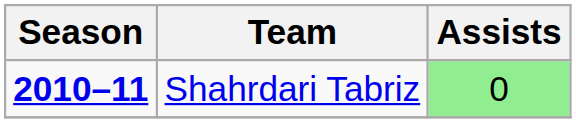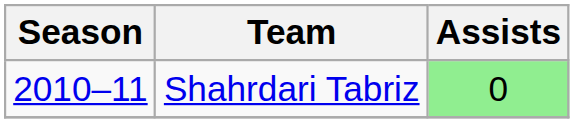(81, 88) bold -> (80, 88) normal
